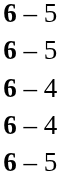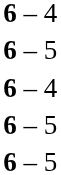(30, 13) 6 – 5 -> (30, 13) 6 – 4
(30, 124) 6 – 4 -> (30, 124) 6 – 5
